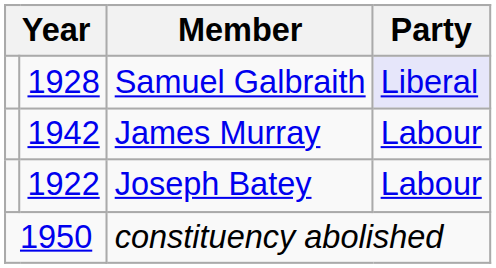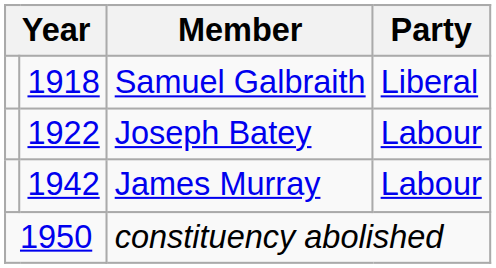(64, 81) 1928 -> (64, 81) 1918
(429, 81) lavender background -> (429, 81) no background
rows swapped: (213, 184) <-> (218, 133)
